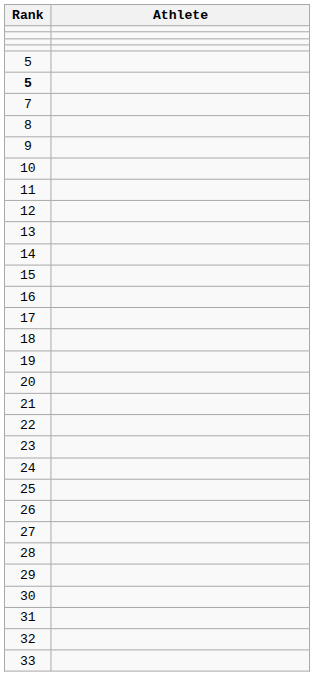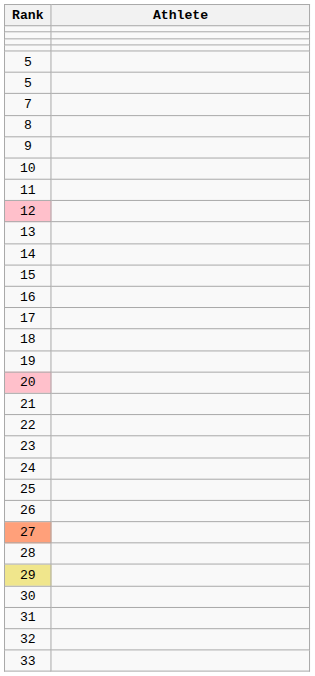(28, 83) bold -> (28, 83) normal
(28, 211) no background -> (28, 211) pink background
(28, 383) no background -> (28, 383) pink background
(28, 532) no background -> (28, 532) lightsalmon background
(28, 575) no background -> (28, 575) khaki background
